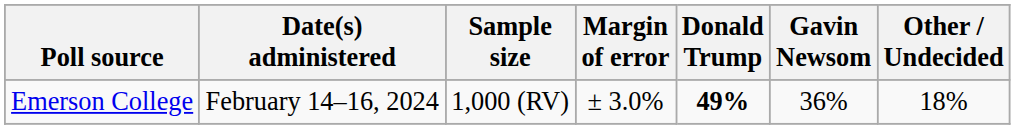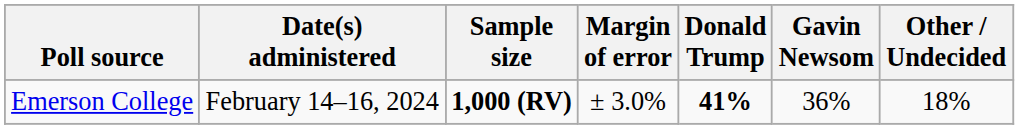(510, 101) normal -> (511, 101) bold
(723, 101) 49% -> (725, 101) 41%
